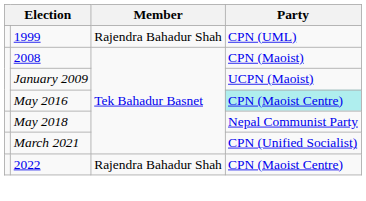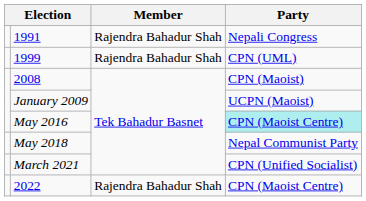+ row: (27, 36)
